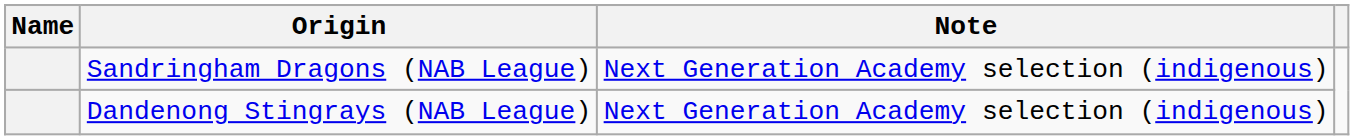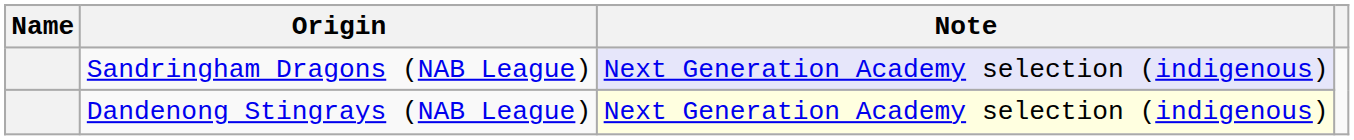(966, 69) no background -> (966, 69) lavender background
(966, 112) no background -> (966, 112) lightyellow background
